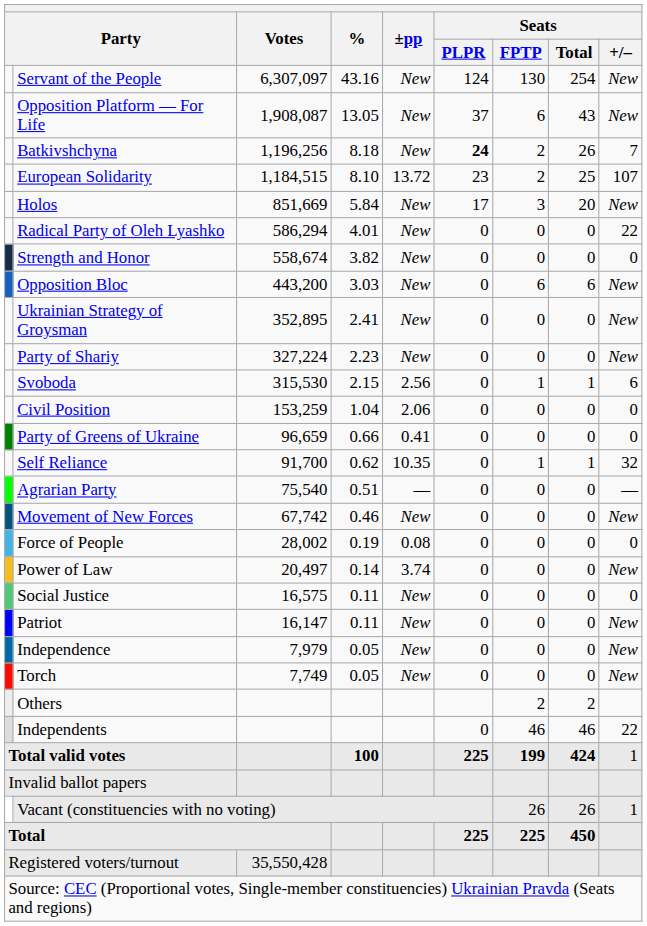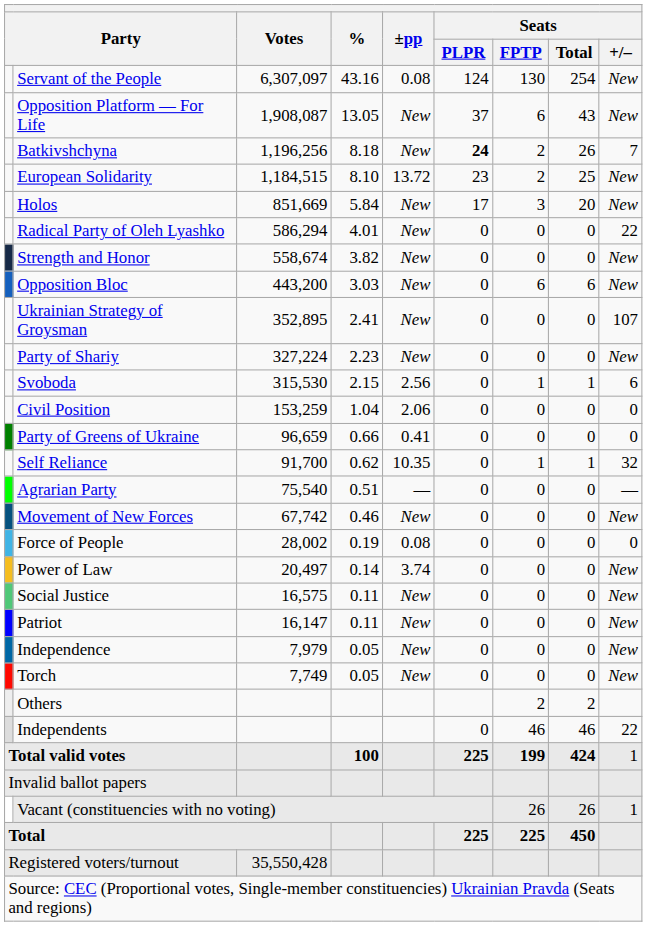(415, 78) New -> (416, 78) 0.08
(625, 177) 107 -> (623, 177) New
(634, 257) 0 -> (623, 257) New
(623, 320) New -> (625, 320) 107
(634, 596) 0 -> (623, 596) New
